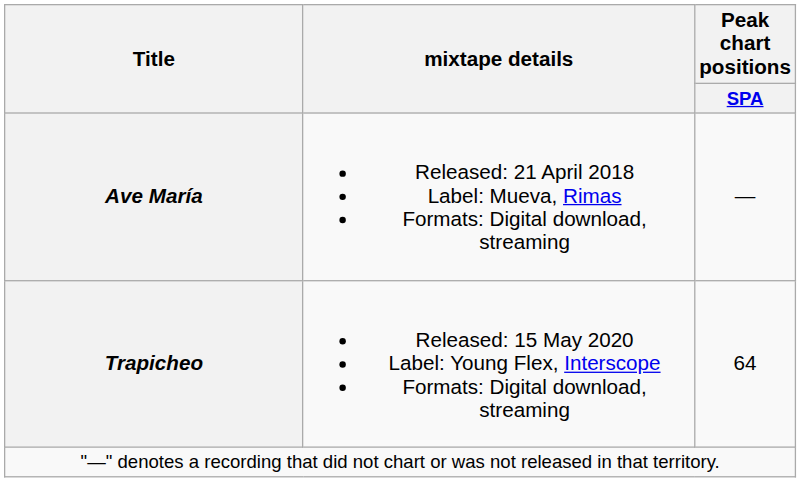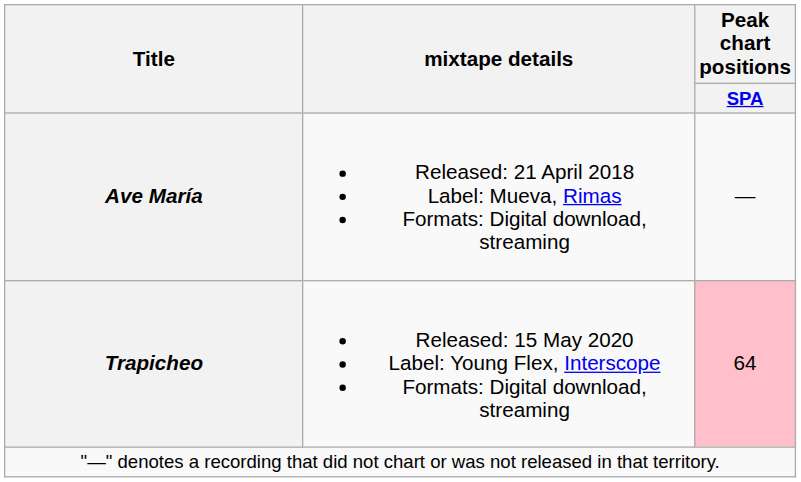(745, 363) no background -> (745, 363) pink background
